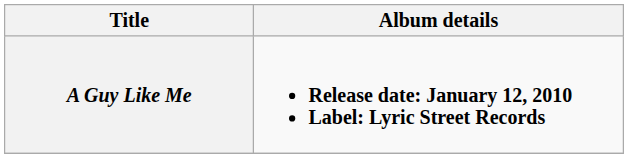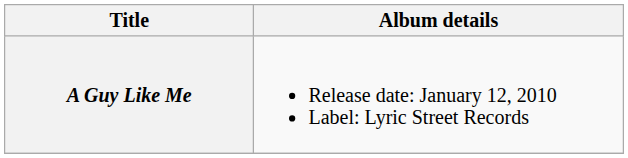(438, 106) bold -> (438, 106) normal
